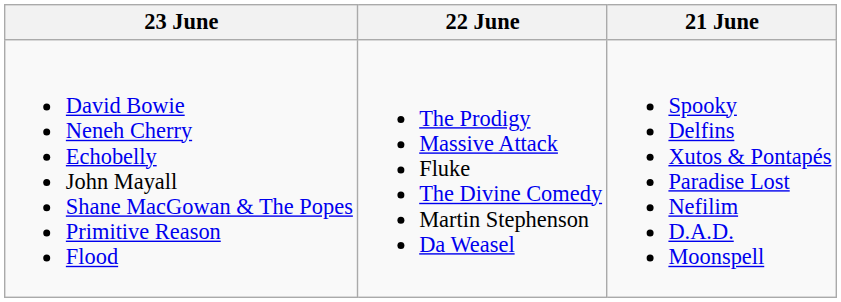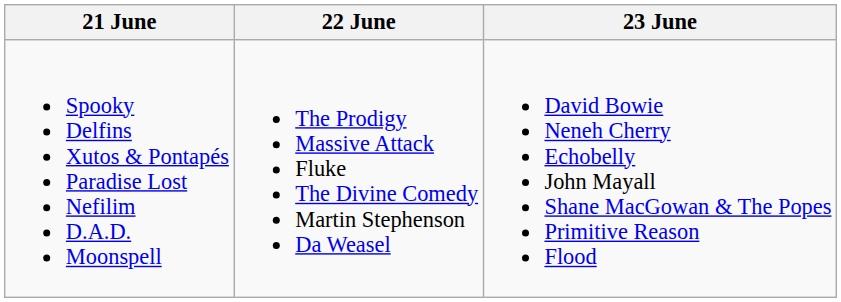columns swapped: (722, 22) <-> (181, 22)
